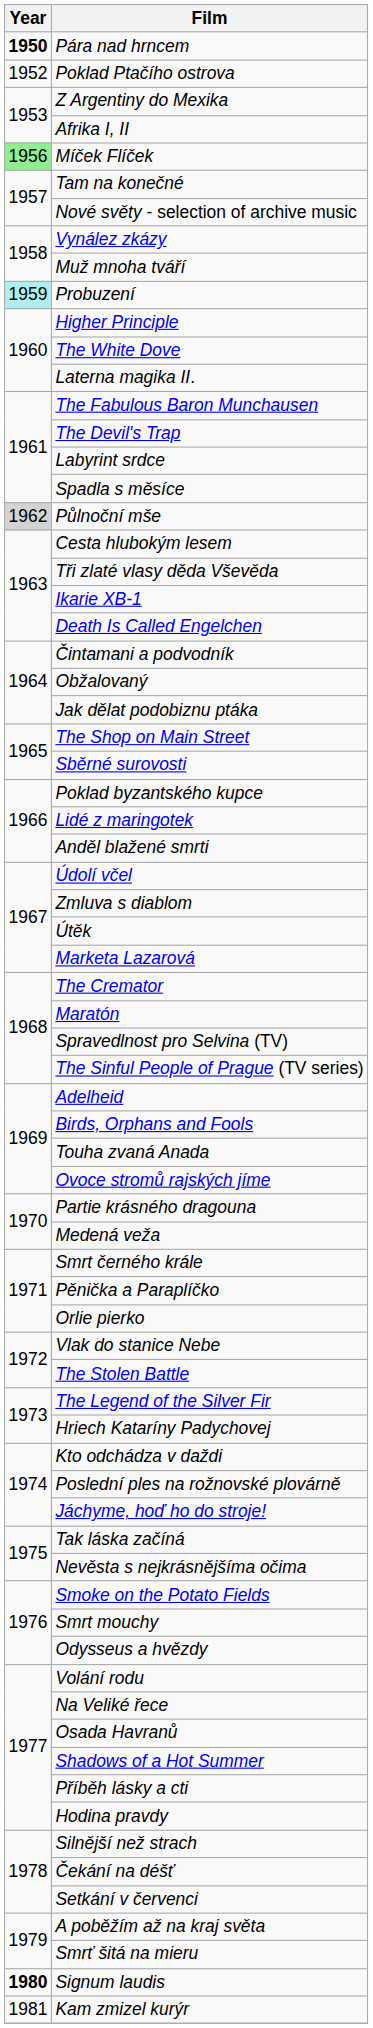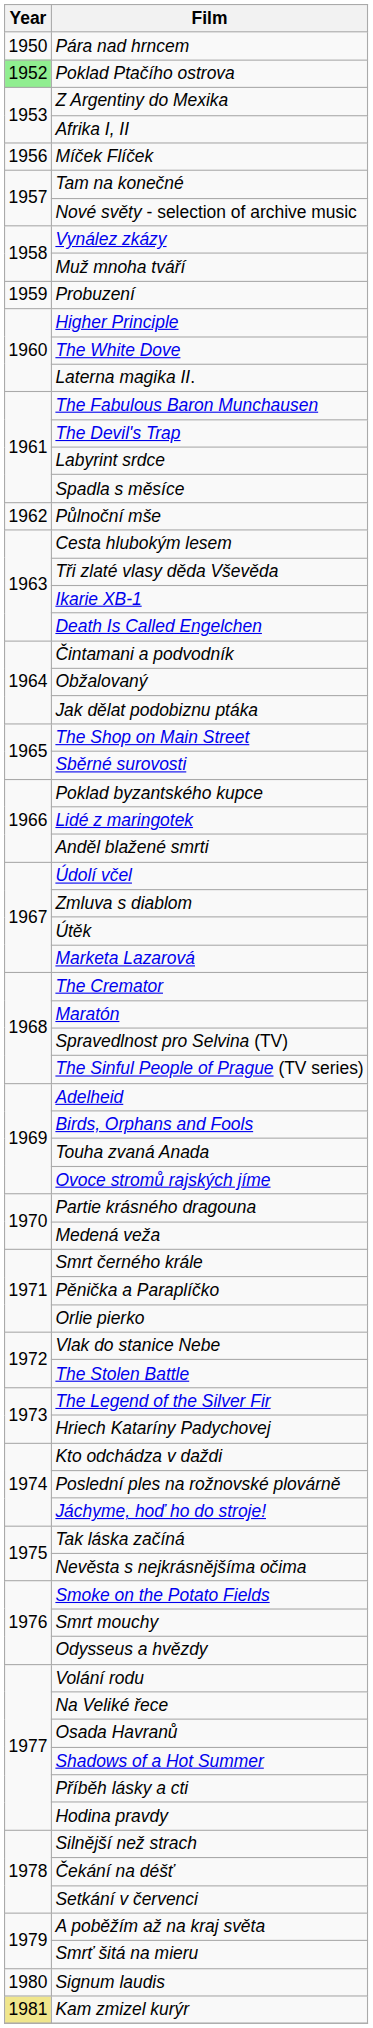(28, 45) bold -> (28, 45) normal
(28, 73) no background -> (28, 73) lightgreen background
(28, 156) lightgreen background -> (28, 156) no background
(28, 294) paleturquoise background -> (28, 294) no background
(28, 516) lightgrey background -> (28, 516) no background
(28, 1982) bold -> (28, 1982) normal
(28, 2009) no background -> (28, 2009) khaki background
